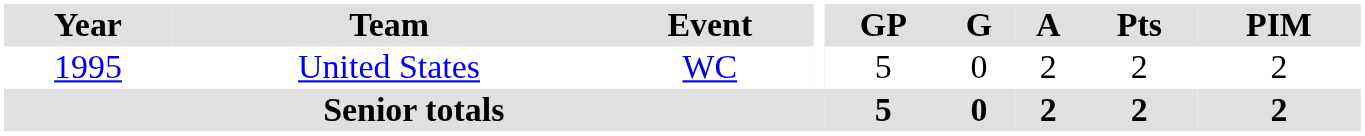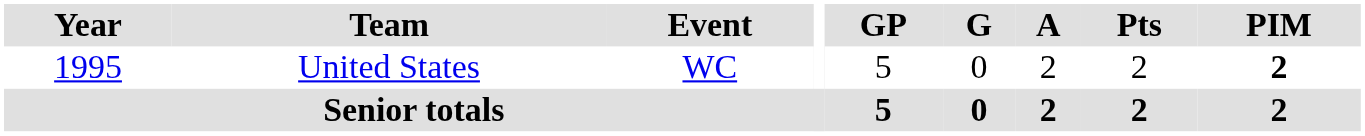(1279, 67) normal -> (1279, 67) bold
